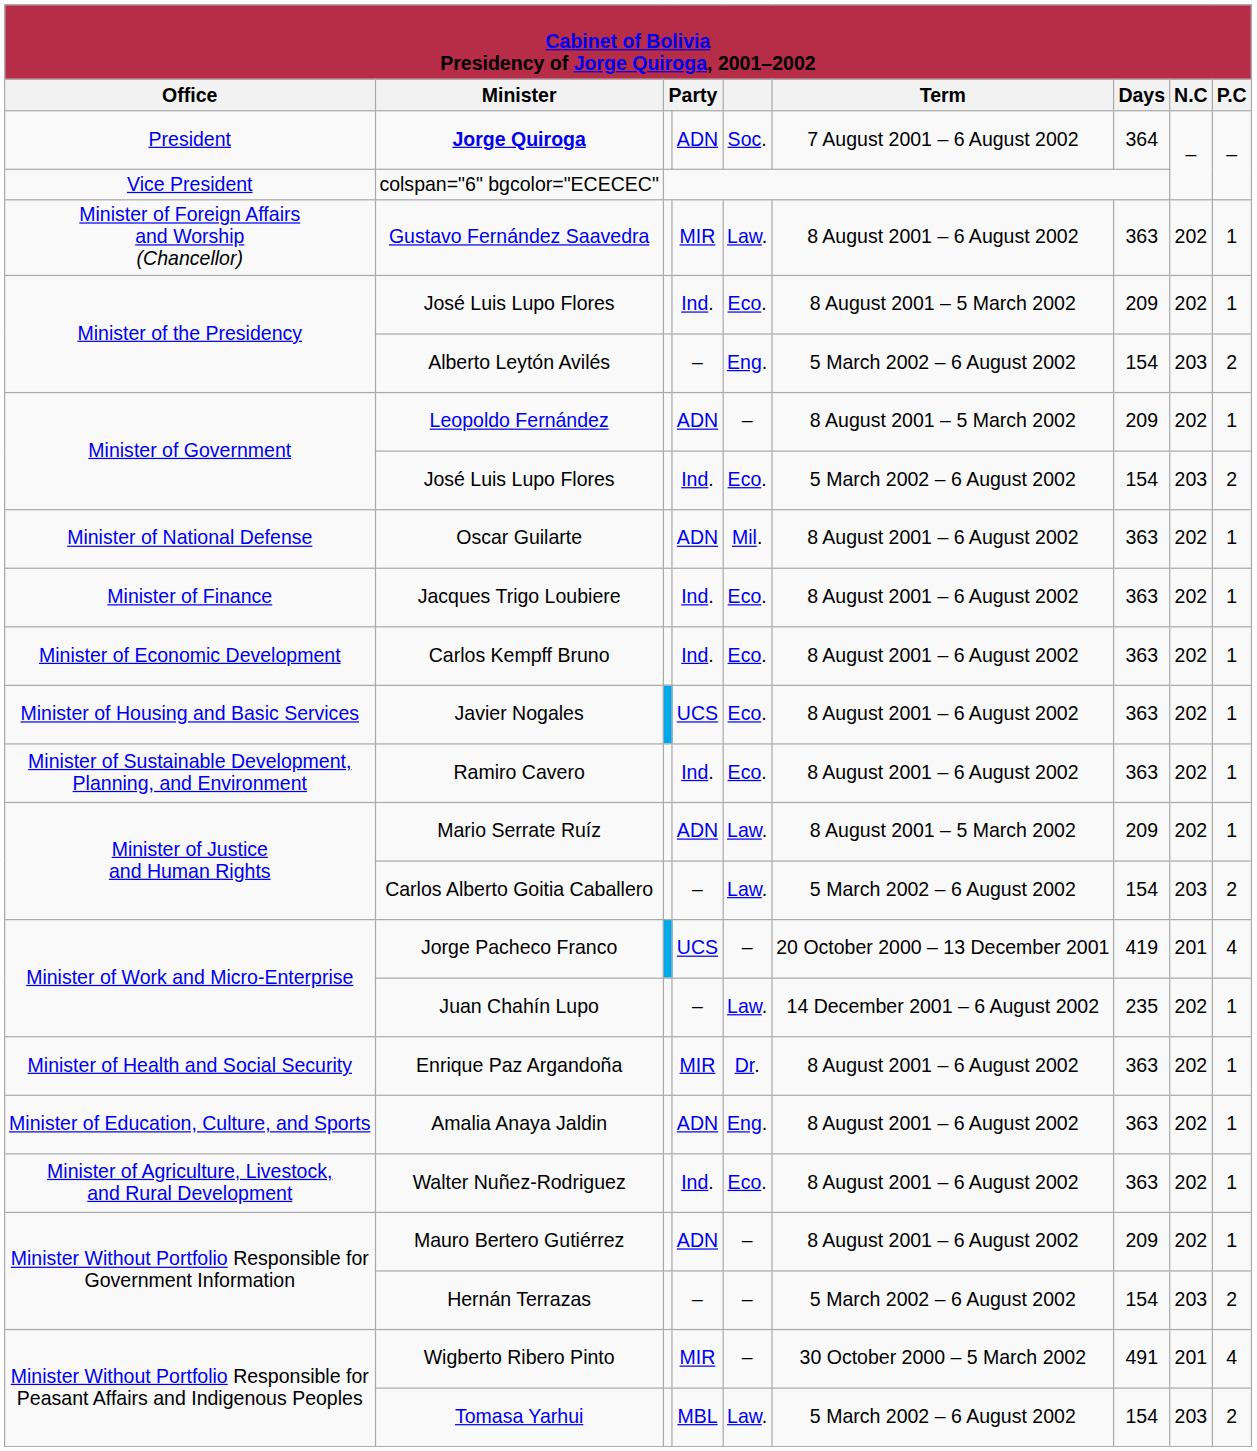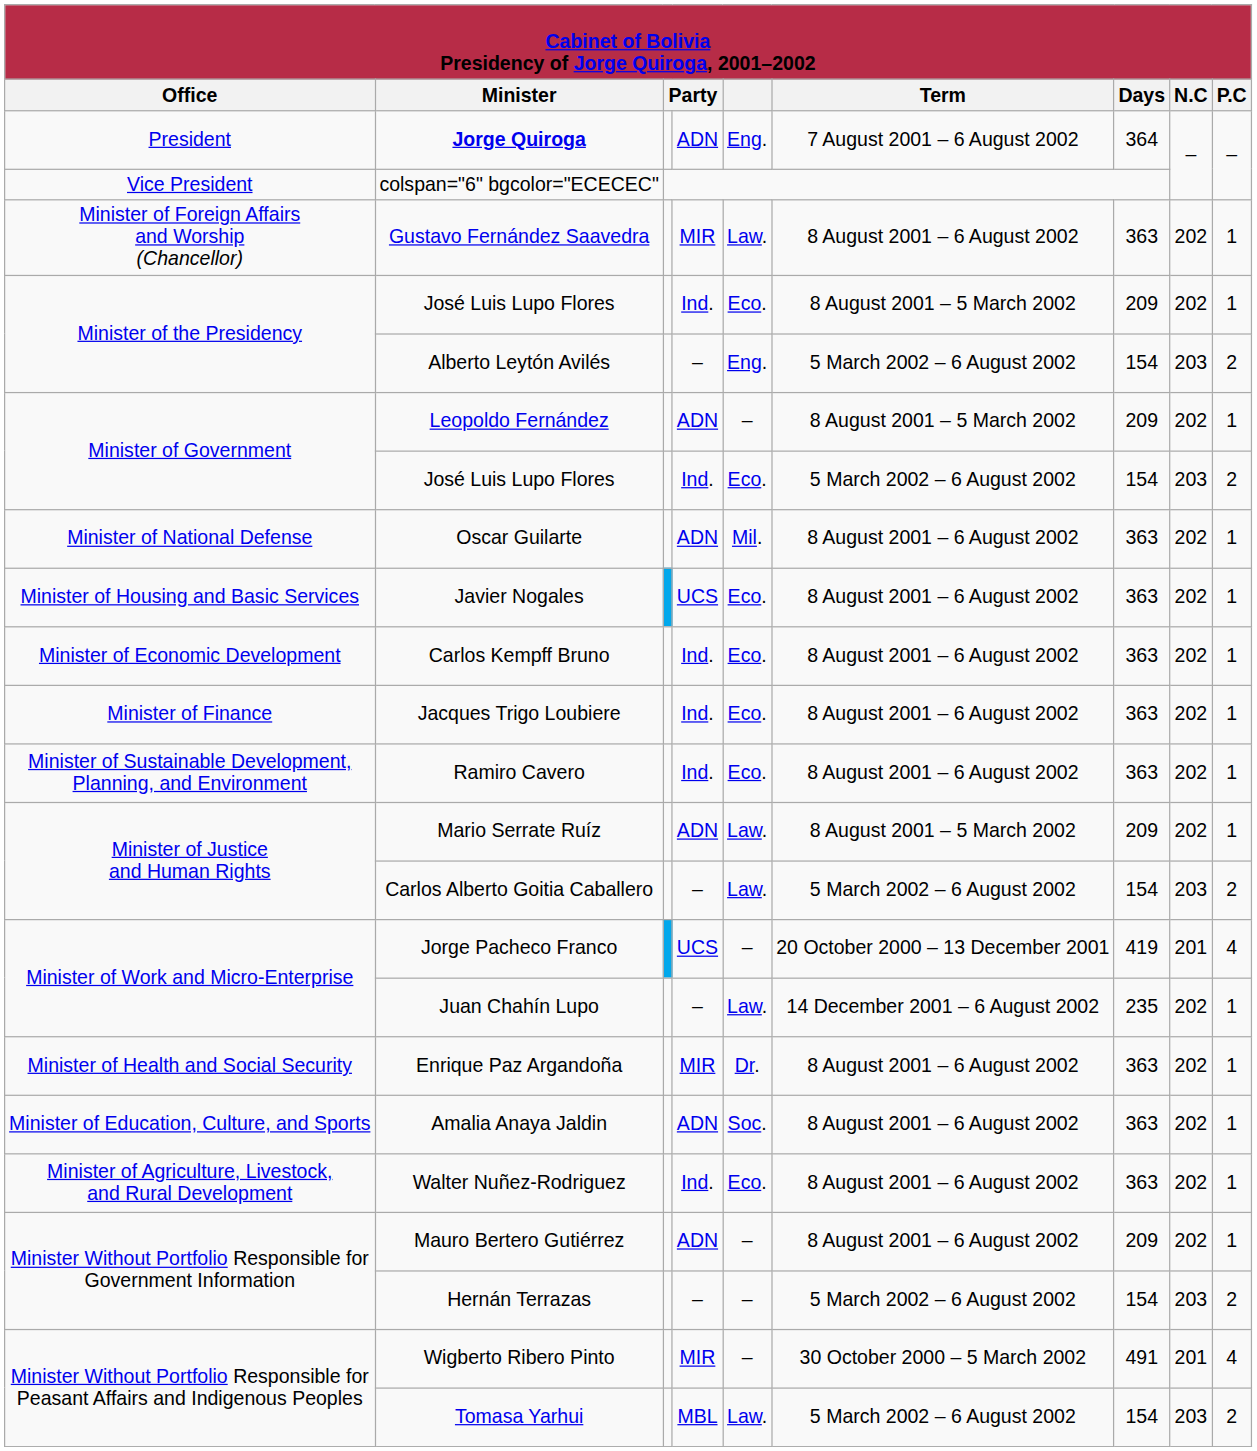(747, 139) Soc. -> (747, 139) Eng.
rows swapped: (190, 596) <-> (190, 713)
(747, 1123) Eng. -> (747, 1123) Soc.
